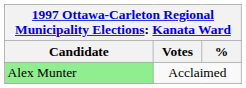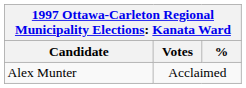(42, 72) lightgreen background -> (42, 72) no background
